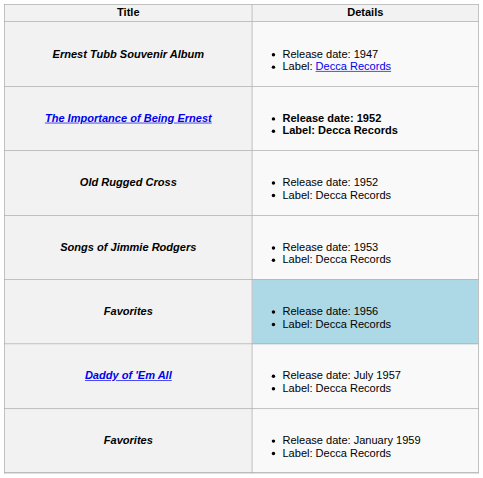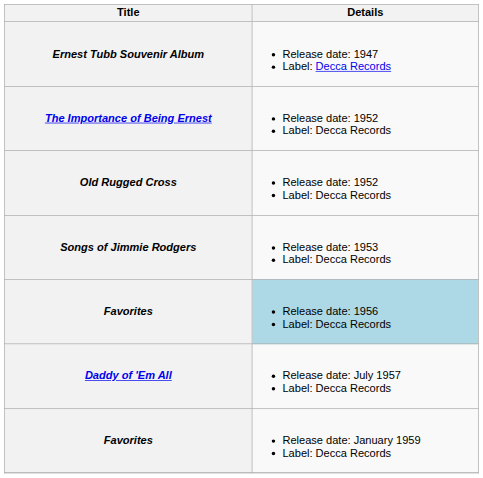(365, 125) bold -> (365, 125) normal
